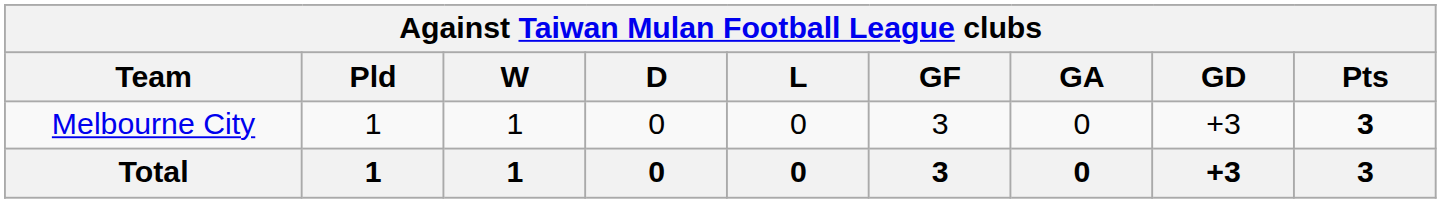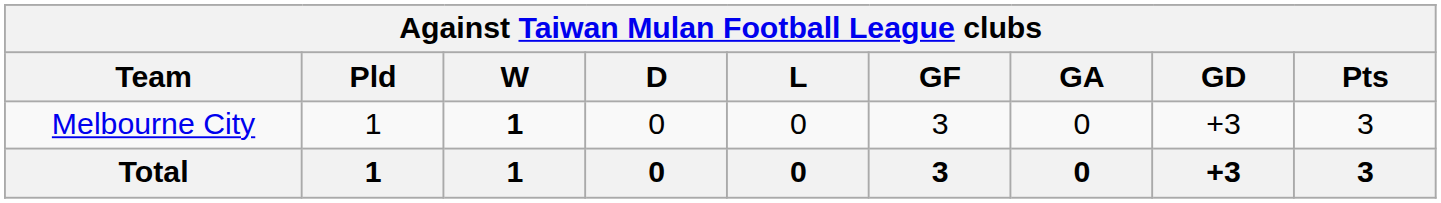(515, 124) normal -> (515, 124) bold
(1365, 124) bold -> (1365, 124) normal
